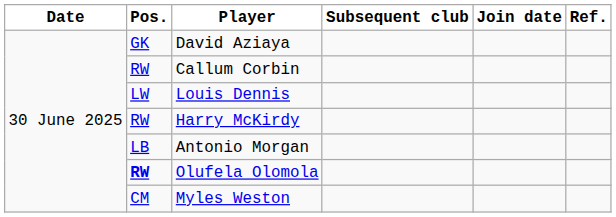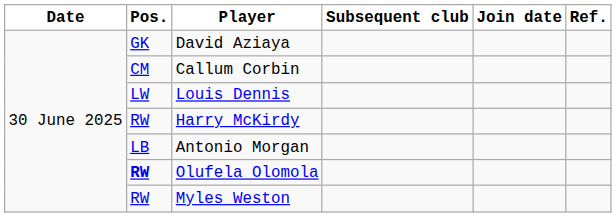(140, 69) RW -> (140, 69) CM
(140, 198) CM -> (140, 198) RW
